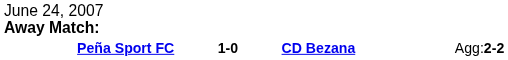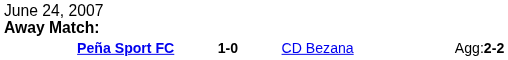(318, 48) bold -> (318, 48) normal
